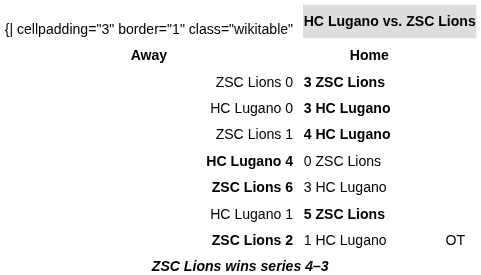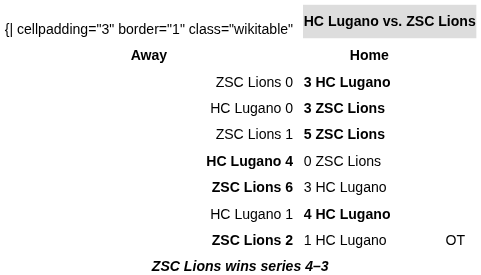(344, 82) 3 ZSC Lions -> (347, 82) 3 HC Lugano
(347, 108) 3 HC Lugano -> (344, 108) 3 ZSC Lions
(347, 135) 4 HC Lugano -> (344, 135) 5 ZSC Lions
(344, 214) 5 ZSC Lions -> (347, 214) 4 HC Lugano
